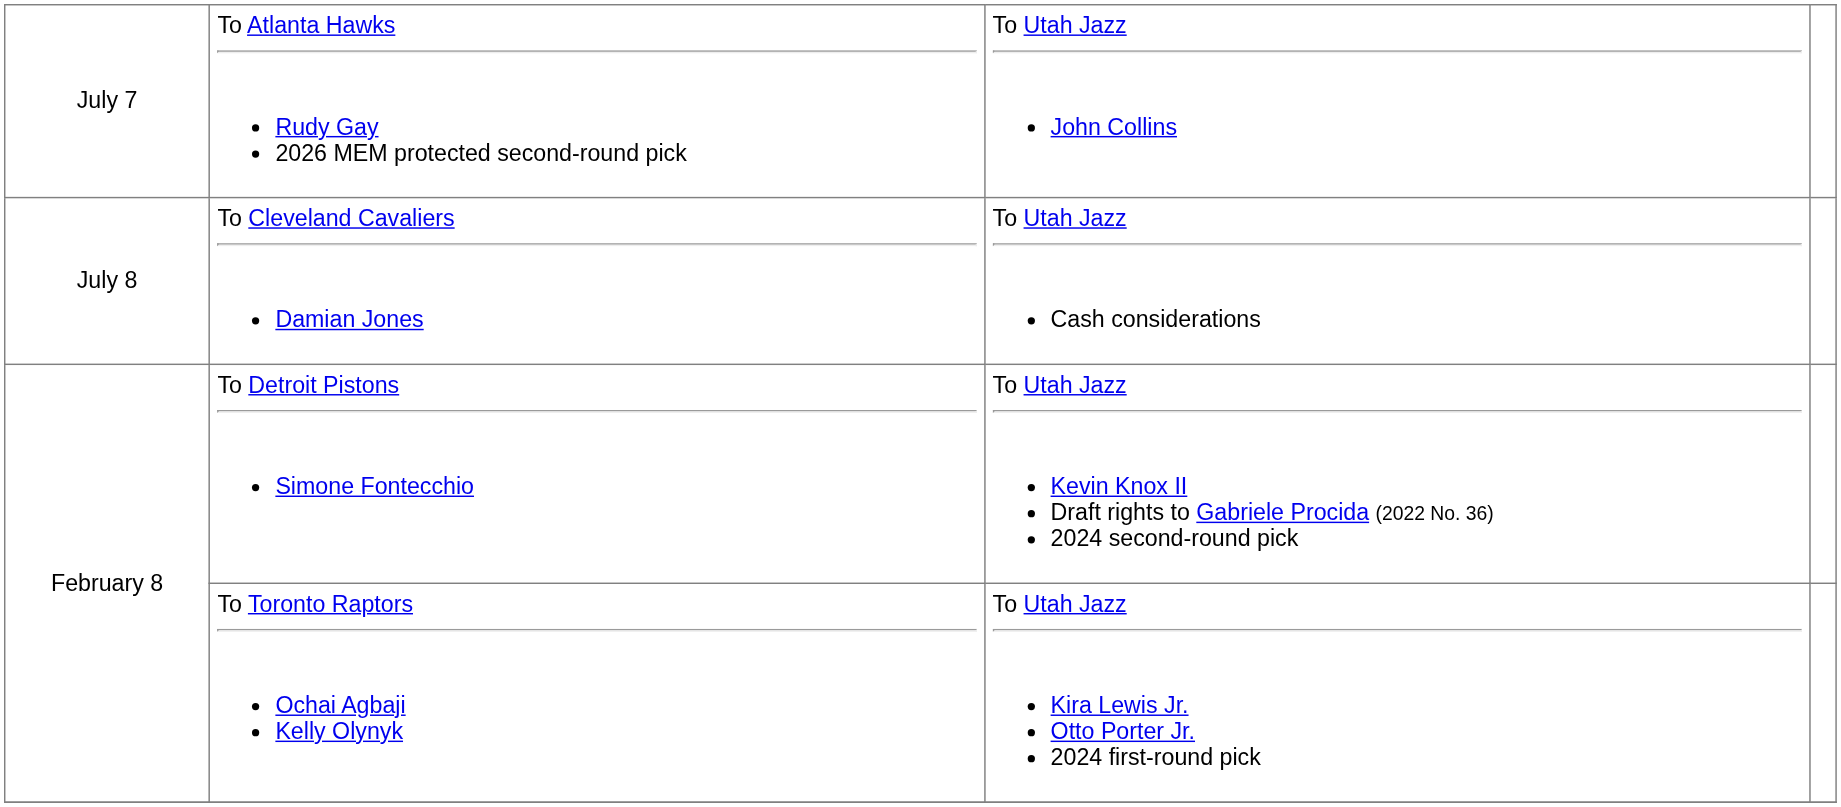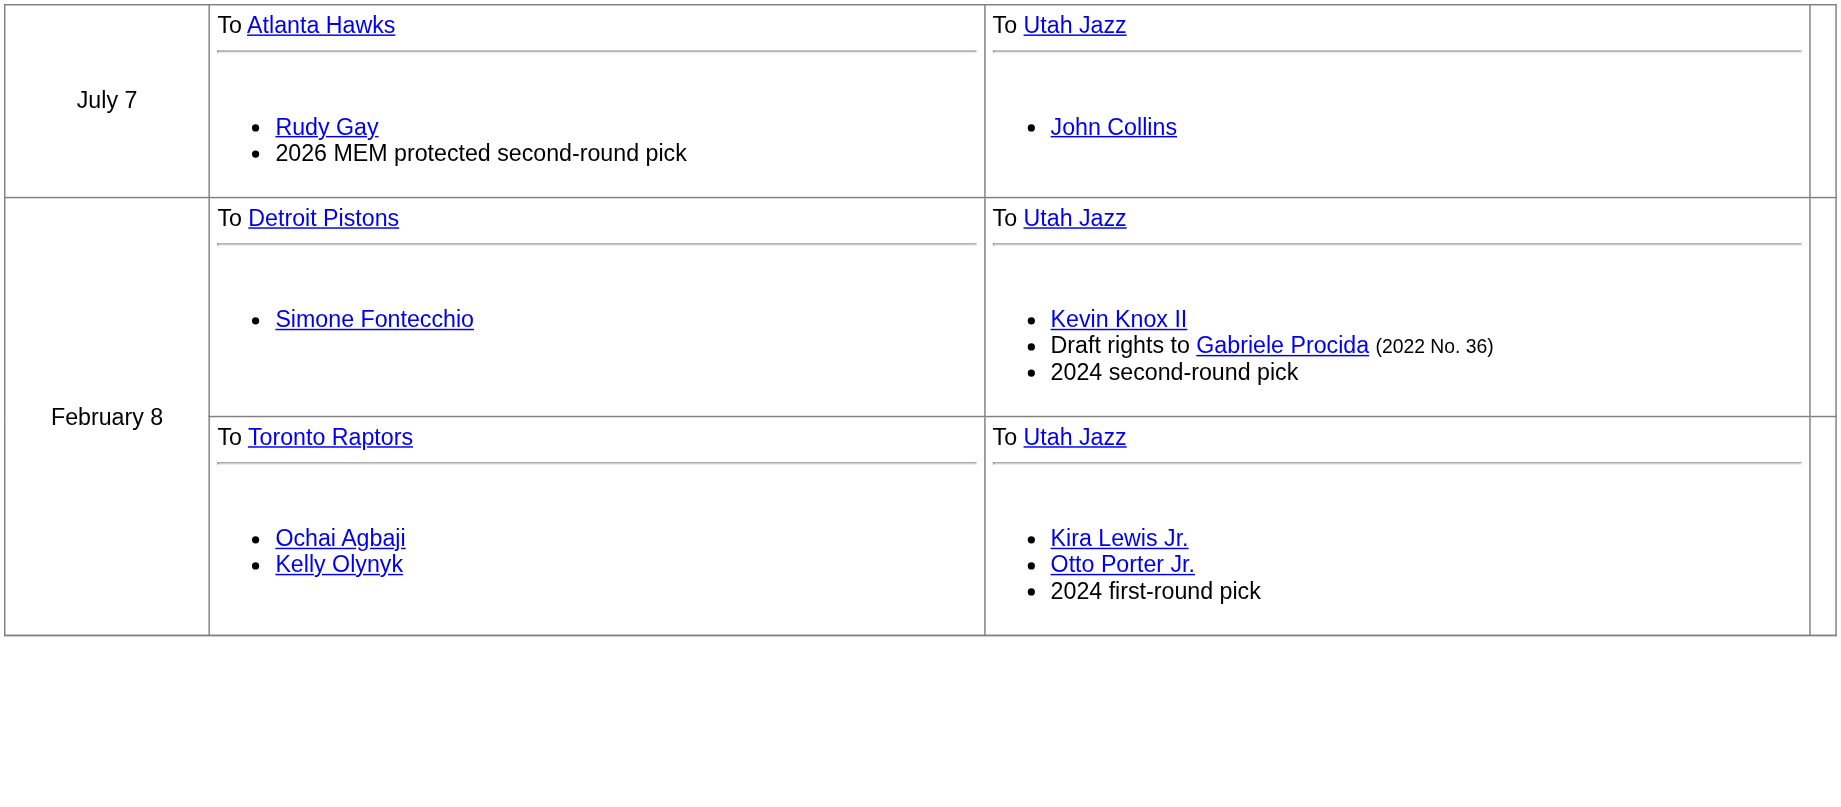- row: (597, 269)
